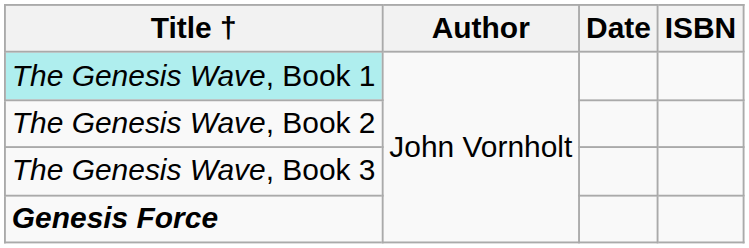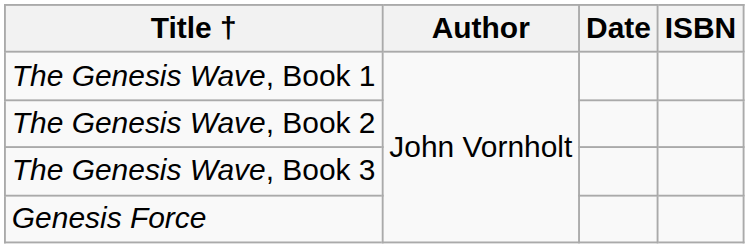(194, 75) paleturquoise background -> (194, 75) no background
(115, 218) bold -> (109, 218) normal
